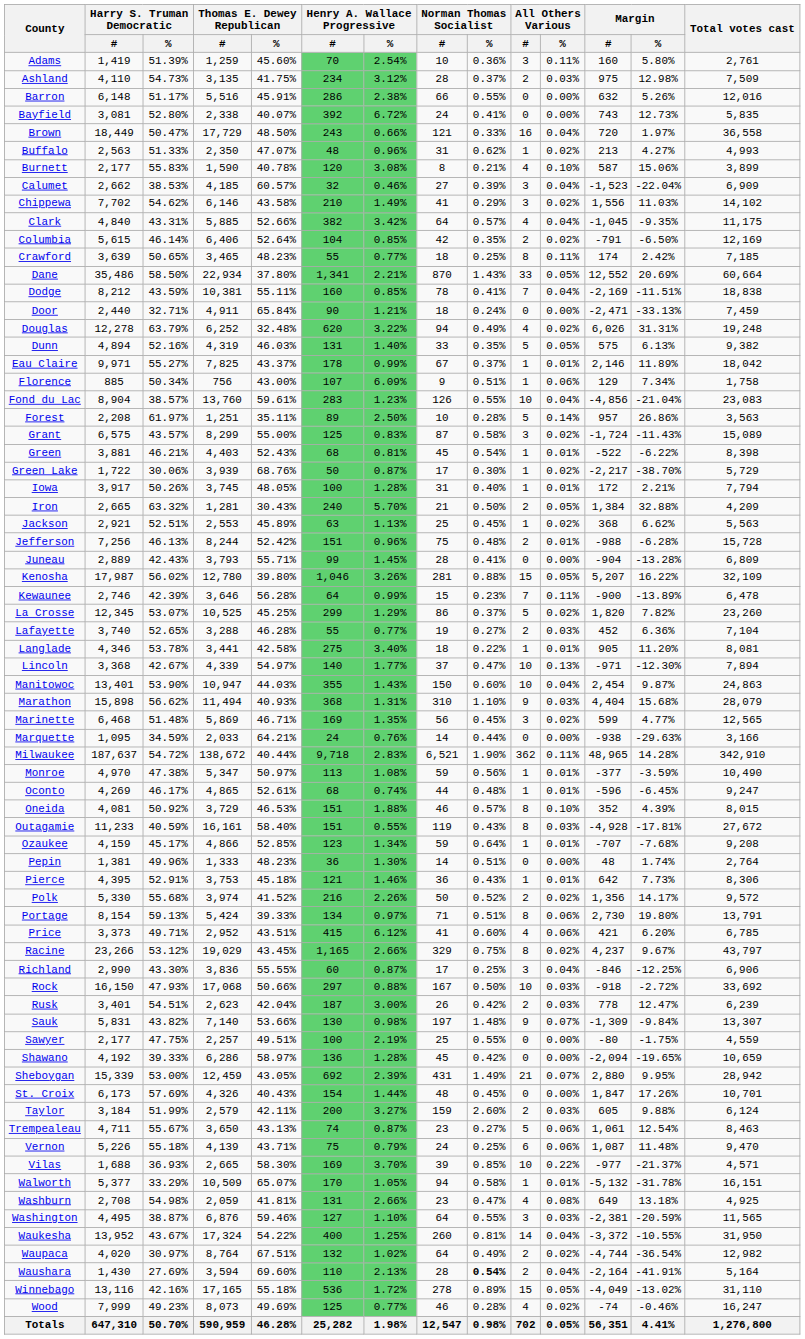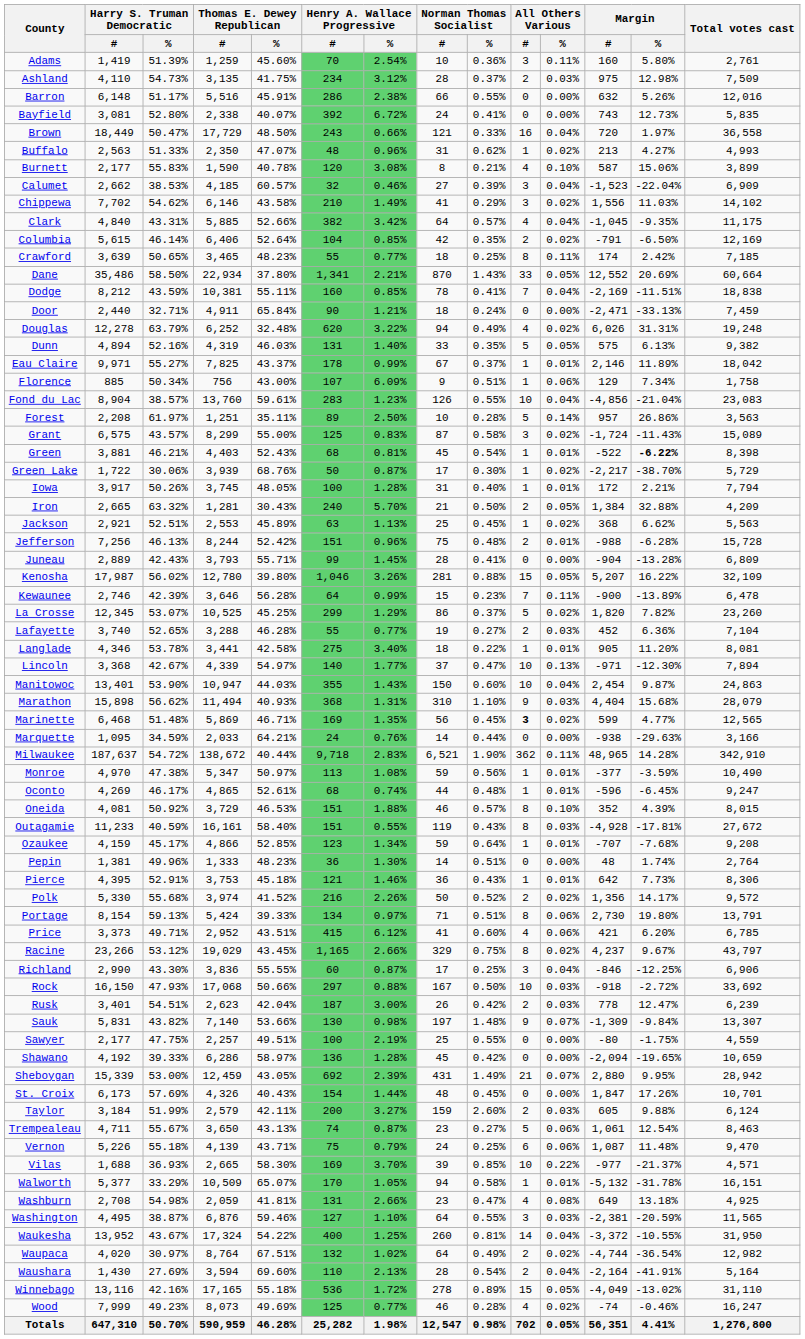(658, 453) normal -> (658, 453) bold
(526, 720) normal -> (526, 720) bold
(489, 1272) bold -> (489, 1272) normal
